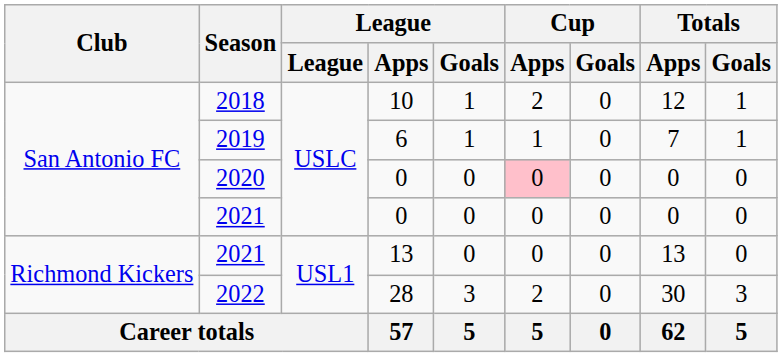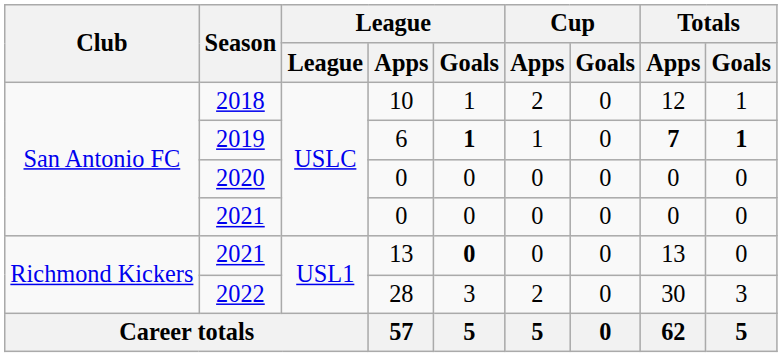(469, 139) normal -> (469, 139) bold
(673, 139) normal -> (673, 139) bold
(741, 139) normal -> (741, 139) bold
(537, 178) pink background -> (537, 178) no background
(469, 255) normal -> (469, 255) bold
